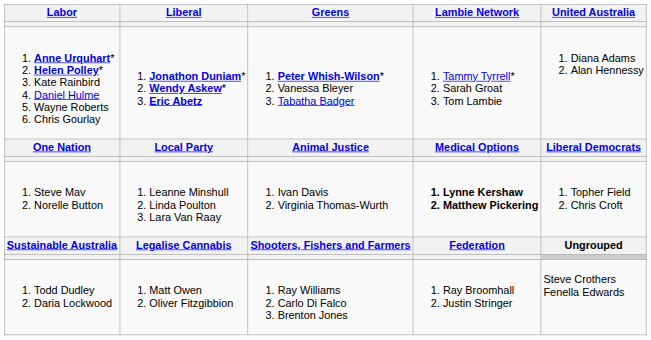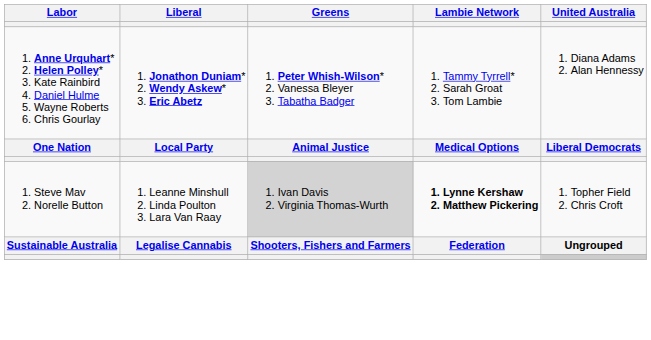(331, 199) no background -> (331, 199) lightgrey background
- row: (62, 297)
